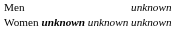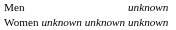(63, 22) bold -> (62, 22) normal
